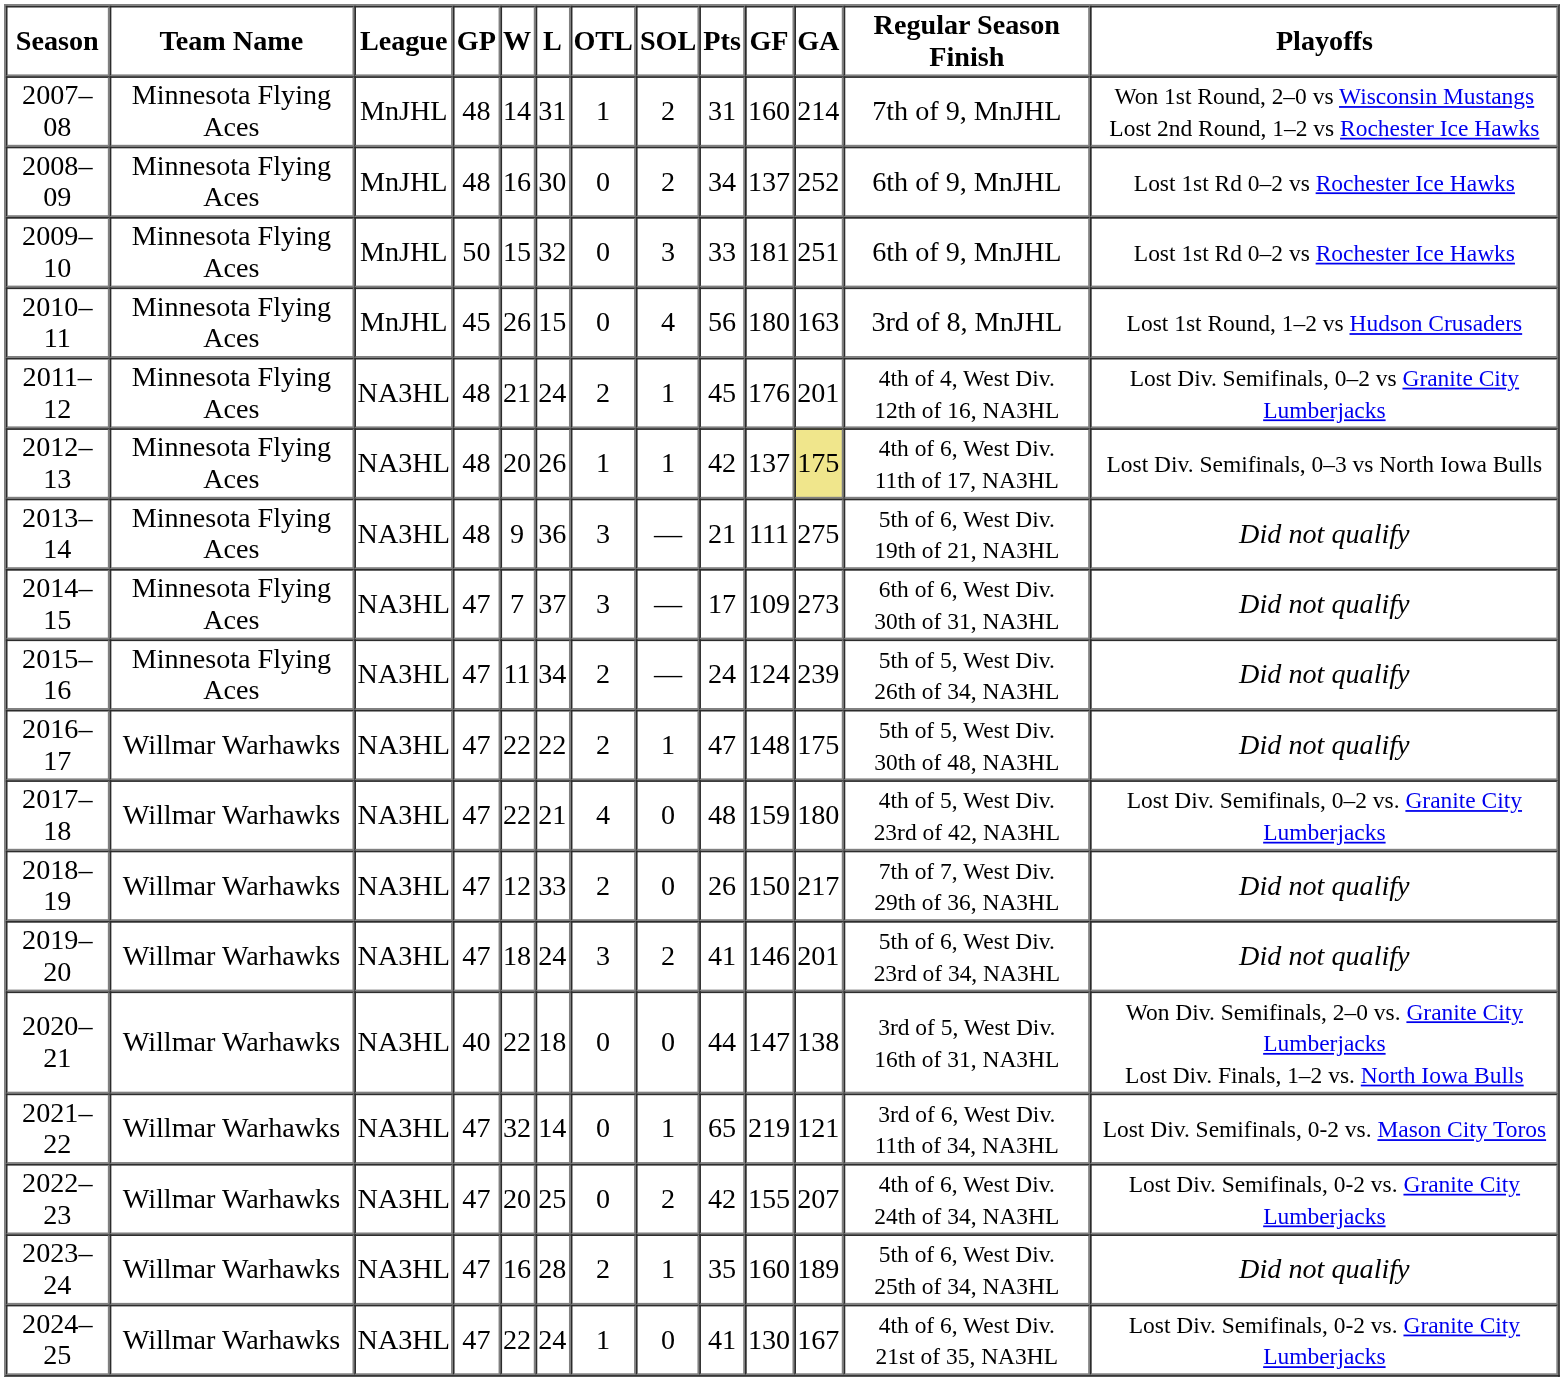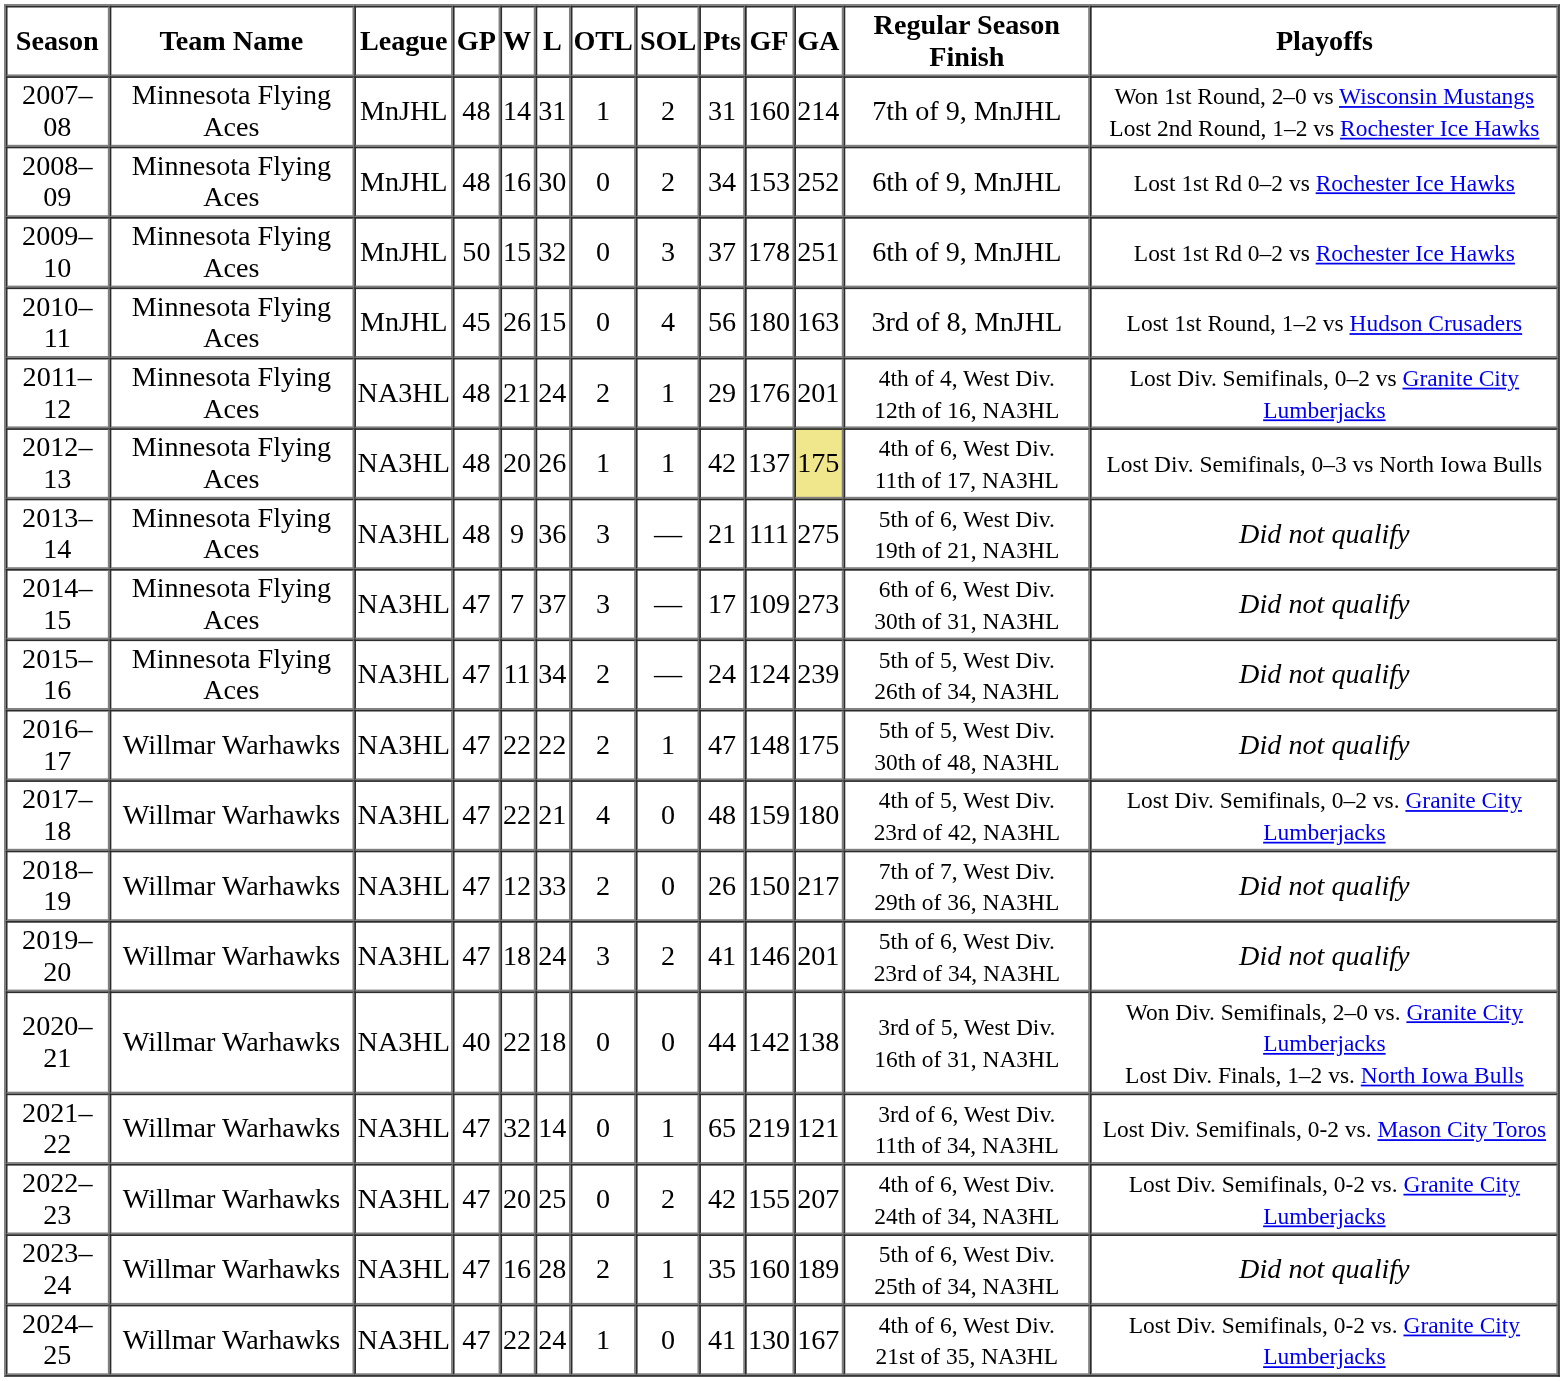(769, 181) 137 -> (769, 181) 153
(722, 251) 33 -> (722, 251) 37
(769, 251) 181 -> (769, 251) 178
(722, 392) 45 -> (722, 392) 29
(769, 1042) 147 -> (769, 1042) 142
